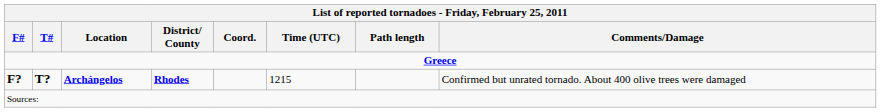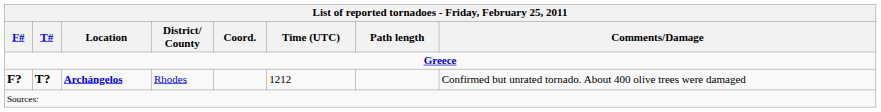(171, 79) bold -> (170, 79) normal
(280, 79) 1215 -> (280, 79) 1212
